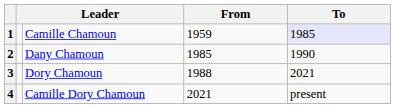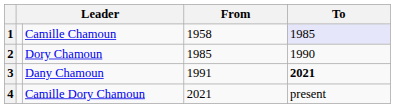(199, 34) 1959 -> (199, 34) 1958
(64, 53) Dany Chamoun -> (64, 53) Dory Chamoun
(64, 73) Dory Chamoun -> (64, 73) Dany Chamoun
(199, 73) 1988 -> (199, 73) 1991
(302, 73) normal -> (302, 73) bold
